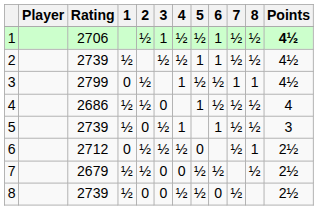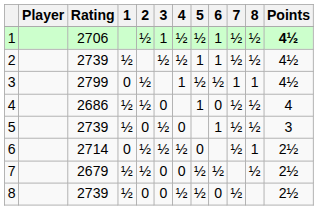(218, 104) ½ -> (218, 104) 0
(182, 127) 1 -> (182, 127) 0
(93, 149) 2712 -> (93, 149) 2714
